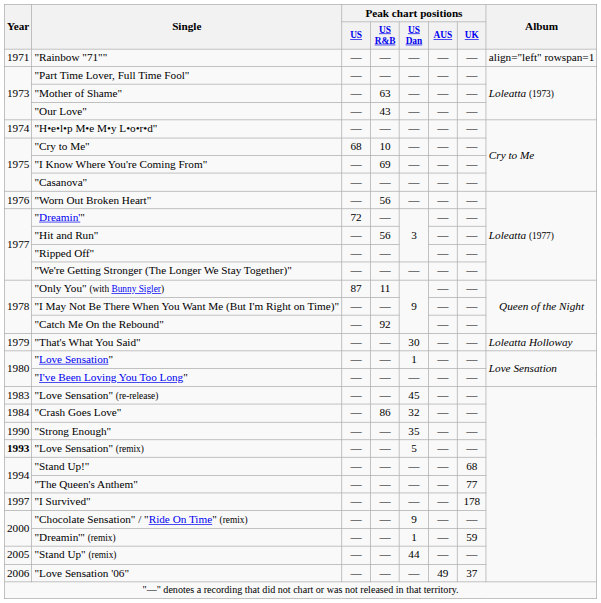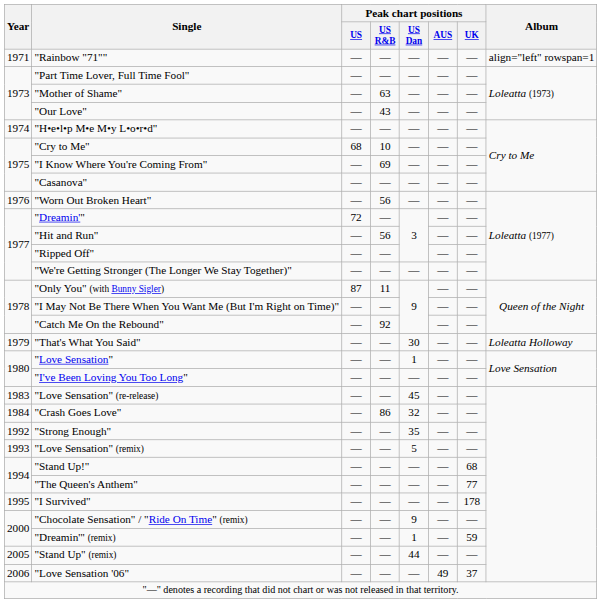(18, 430) 1990 -> (18, 430) 1992
(18, 448) bold -> (18, 448) normal
(18, 502) 1997 -> (18, 502) 1995
